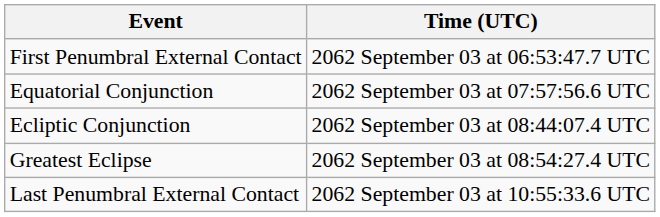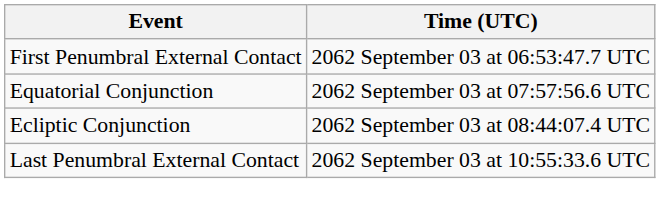- row: (81, 159)
